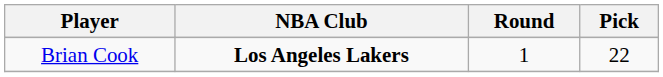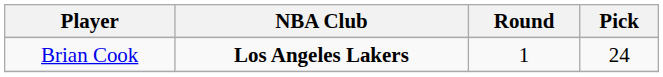(619, 54) 22 -> (619, 54) 24
